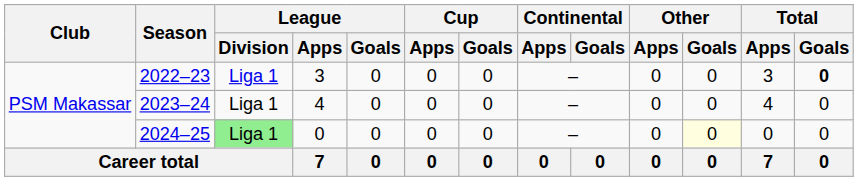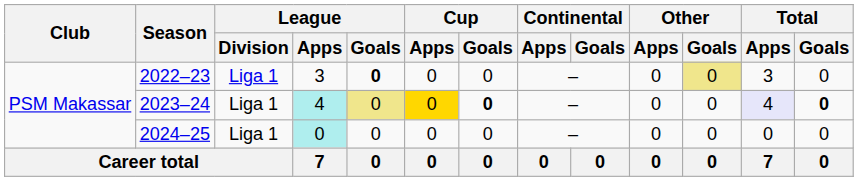(376, 76) normal -> (376, 76) bold
(712, 76) no background -> (712, 76) khaki background
(824, 76) bold -> (824, 76) normal
(320, 104) no background -> (320, 104) paleturquoise background
(376, 104) no background -> (376, 104) khaki background
(432, 104) no background -> (432, 104) gold background
(488, 104) normal -> (488, 104) bold
(768, 104) no background -> (768, 104) lavender background
(824, 104) normal -> (824, 104) bold
(254, 133) lightgreen background -> (254, 133) no background
(320, 133) no background -> (320, 133) paleturquoise background
(712, 133) lightyellow background -> (712, 133) no background
